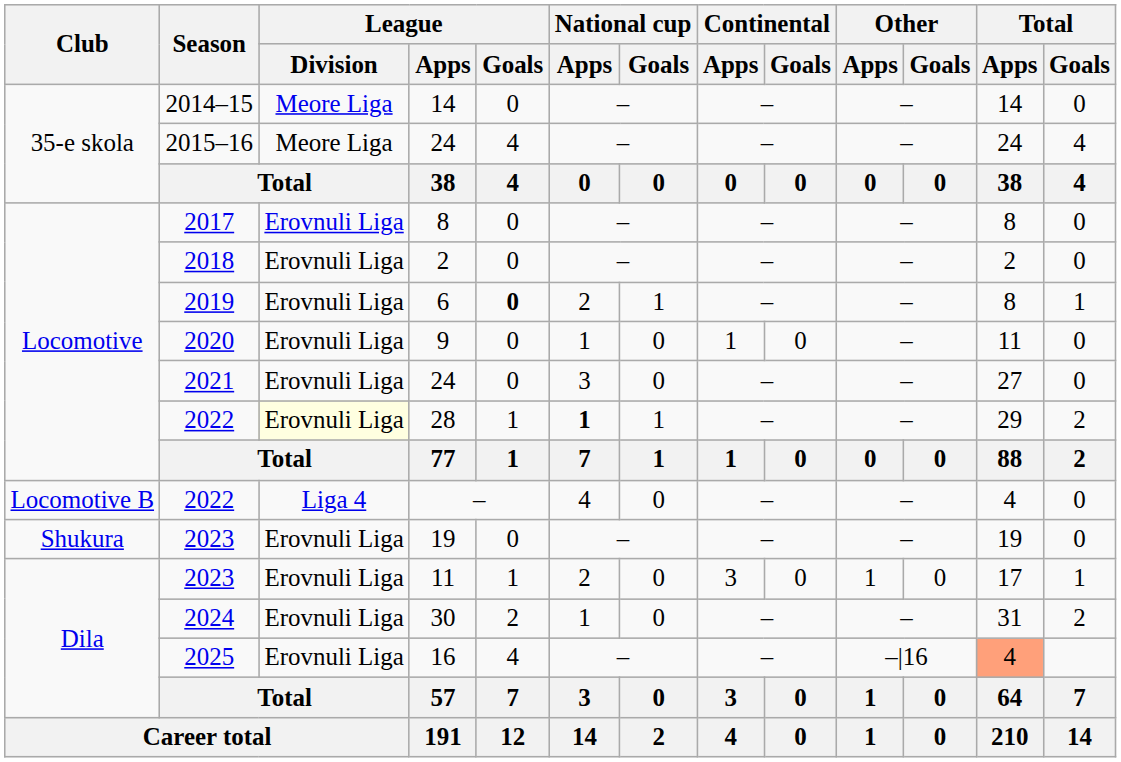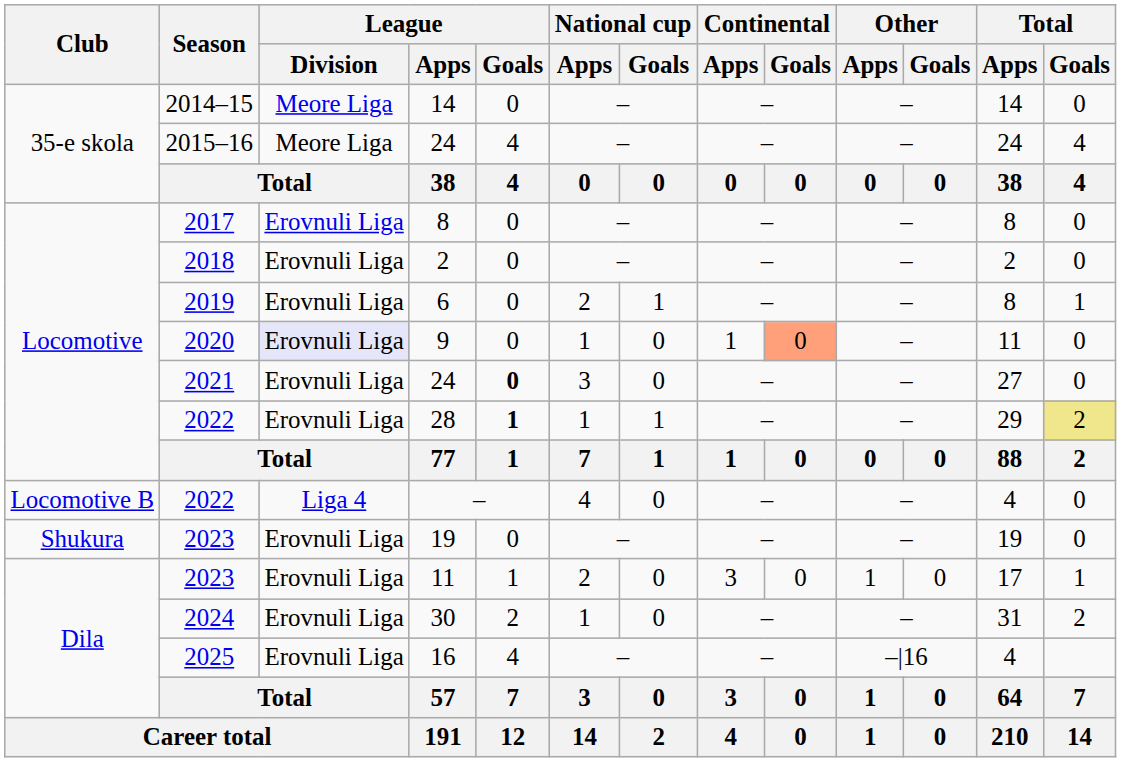(513, 301) bold -> (513, 301) normal
(334, 340) no background -> (334, 340) lavender background
(800, 340) no background -> (800, 340) lightsalmon background
(513, 380) normal -> (513, 380) bold
(334, 420) lightyellow background -> (334, 420) no background
(513, 420) normal -> (513, 420) bold
(585, 420) bold -> (585, 420) normal
(1080, 420) no background -> (1080, 420) khaki background
(1010, 657) lightsalmon background -> (1010, 657) no background
